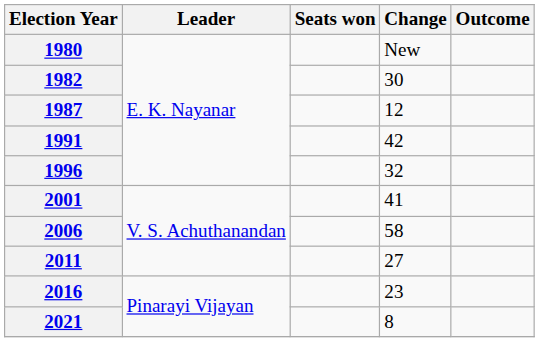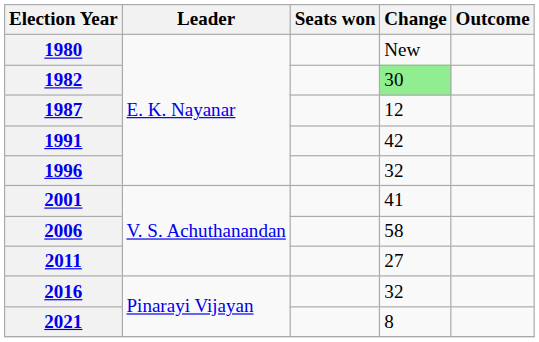(394, 79) no background -> (394, 79) lightgreen background
(394, 291) 23 -> (394, 291) 32
